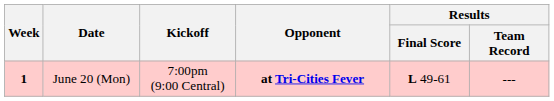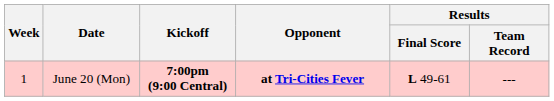(24, 78) bold -> (24, 78) normal
(188, 78) normal -> (188, 78) bold
